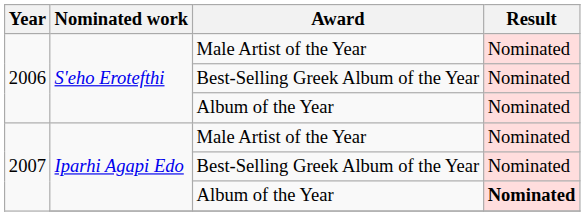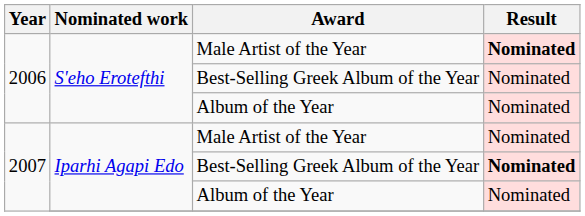(529, 48) normal -> (531, 48) bold
(529, 166) normal -> (531, 166) bold
(531, 195) bold -> (529, 195) normal
